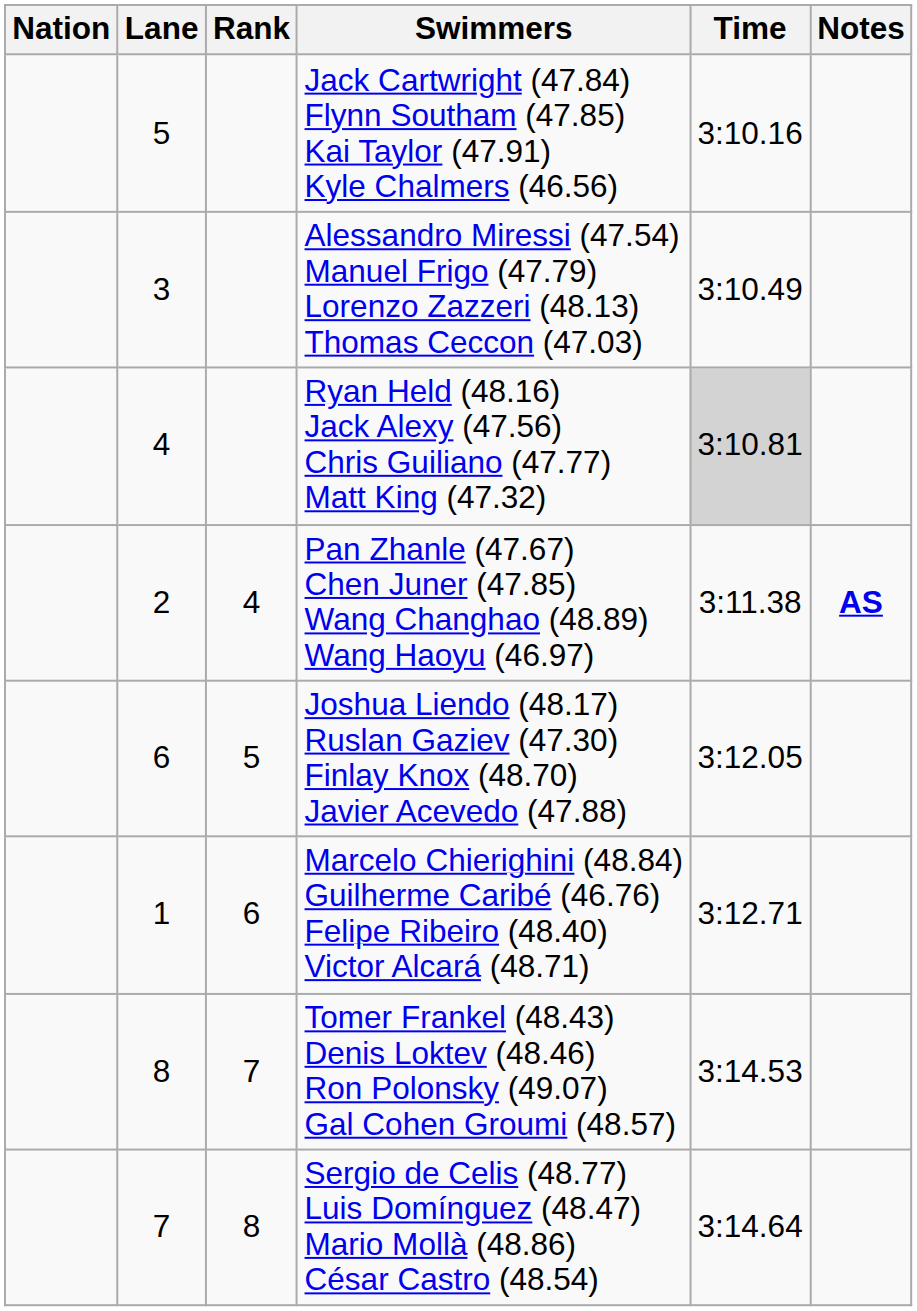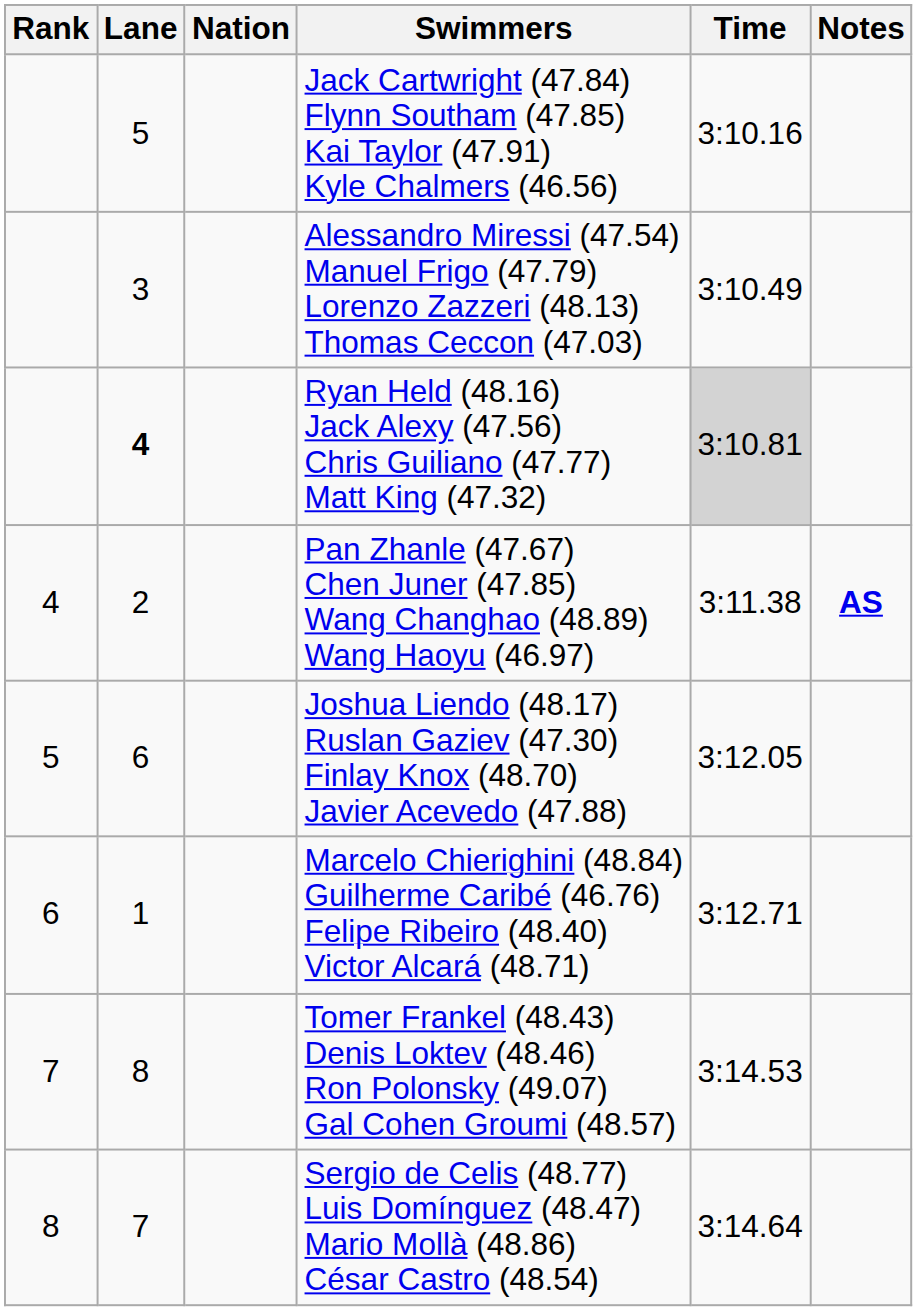columns swapped: (251, 29) <-> (61, 29)
(162, 445) normal -> (141, 445) bold
